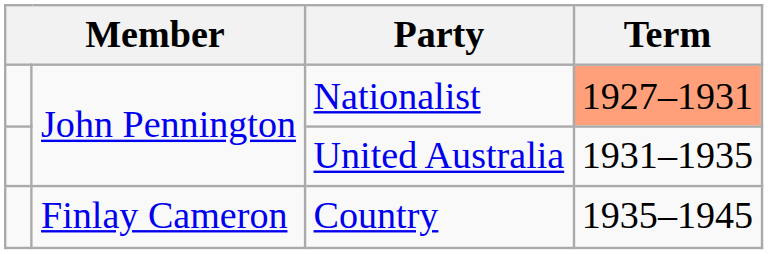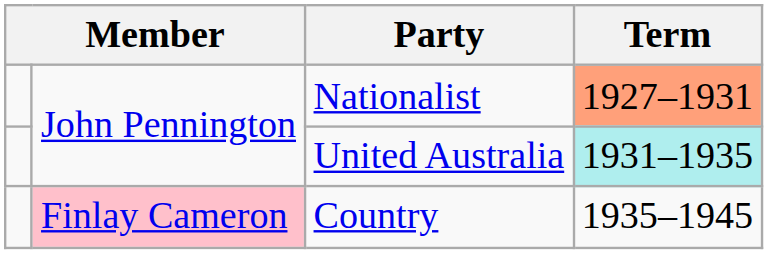(667, 155) no background -> (667, 155) paleturquoise background
(164, 215) no background -> (164, 215) pink background
